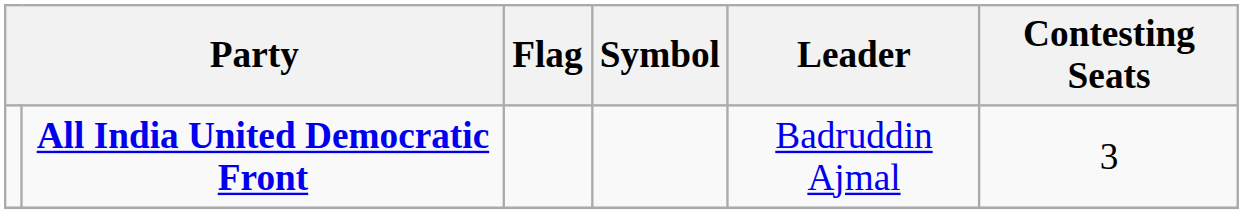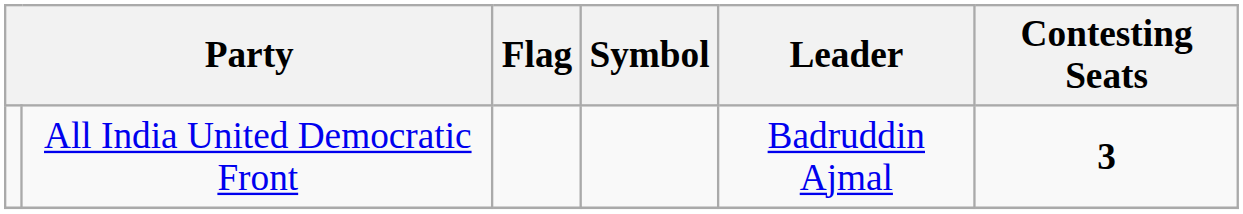(263, 156) bold -> (258, 156) normal
(1109, 156) normal -> (1107, 156) bold
